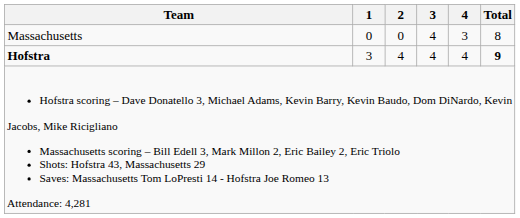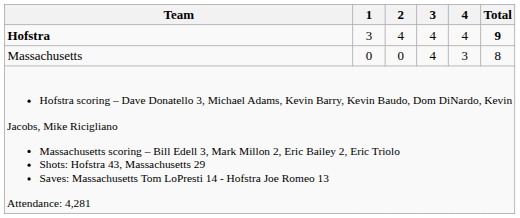rows swapped: (29, 55) <-> (45, 35)
